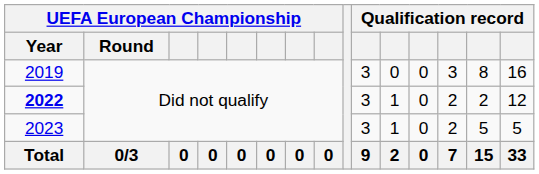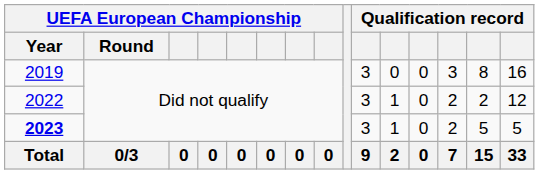(44, 101) bold -> (44, 101) normal
(44, 128) normal -> (44, 128) bold
